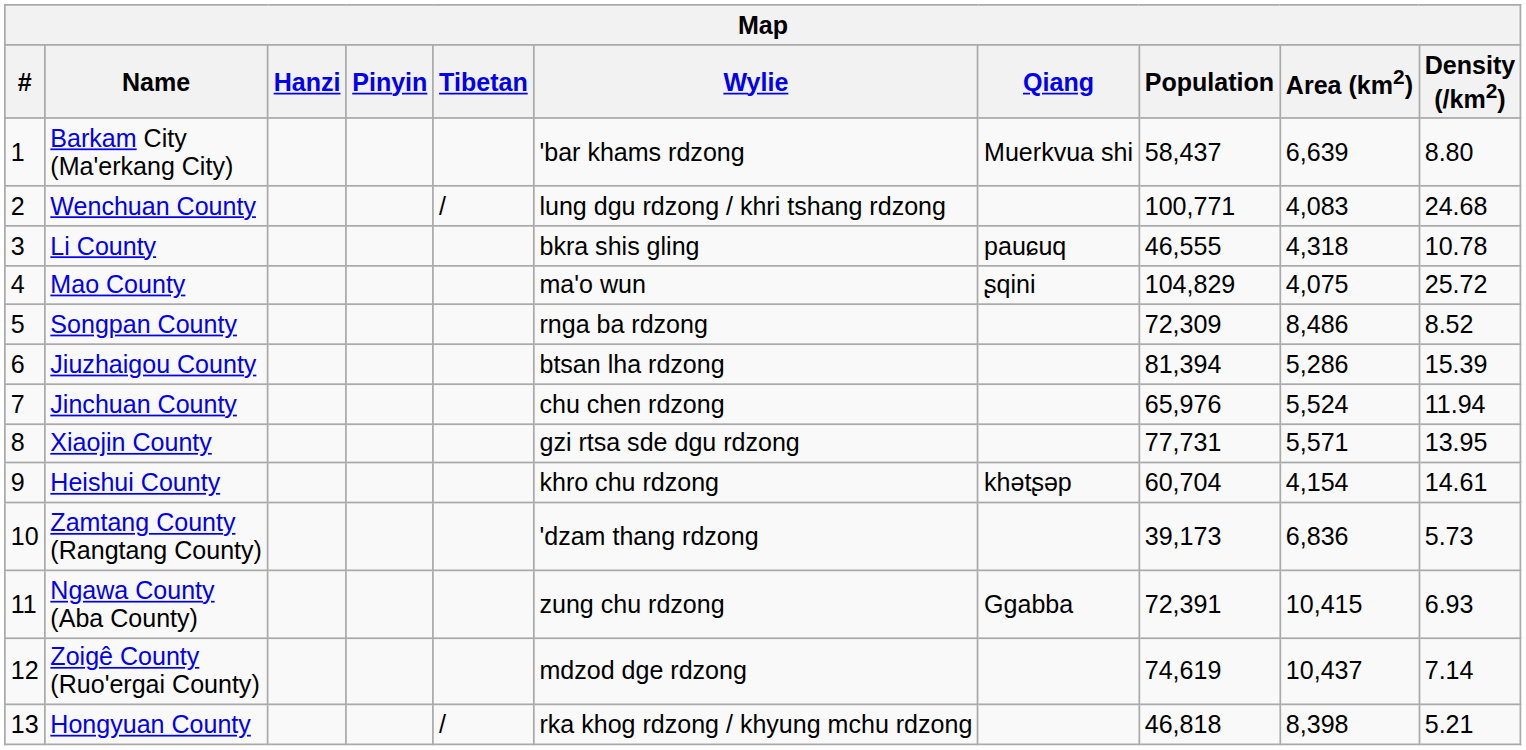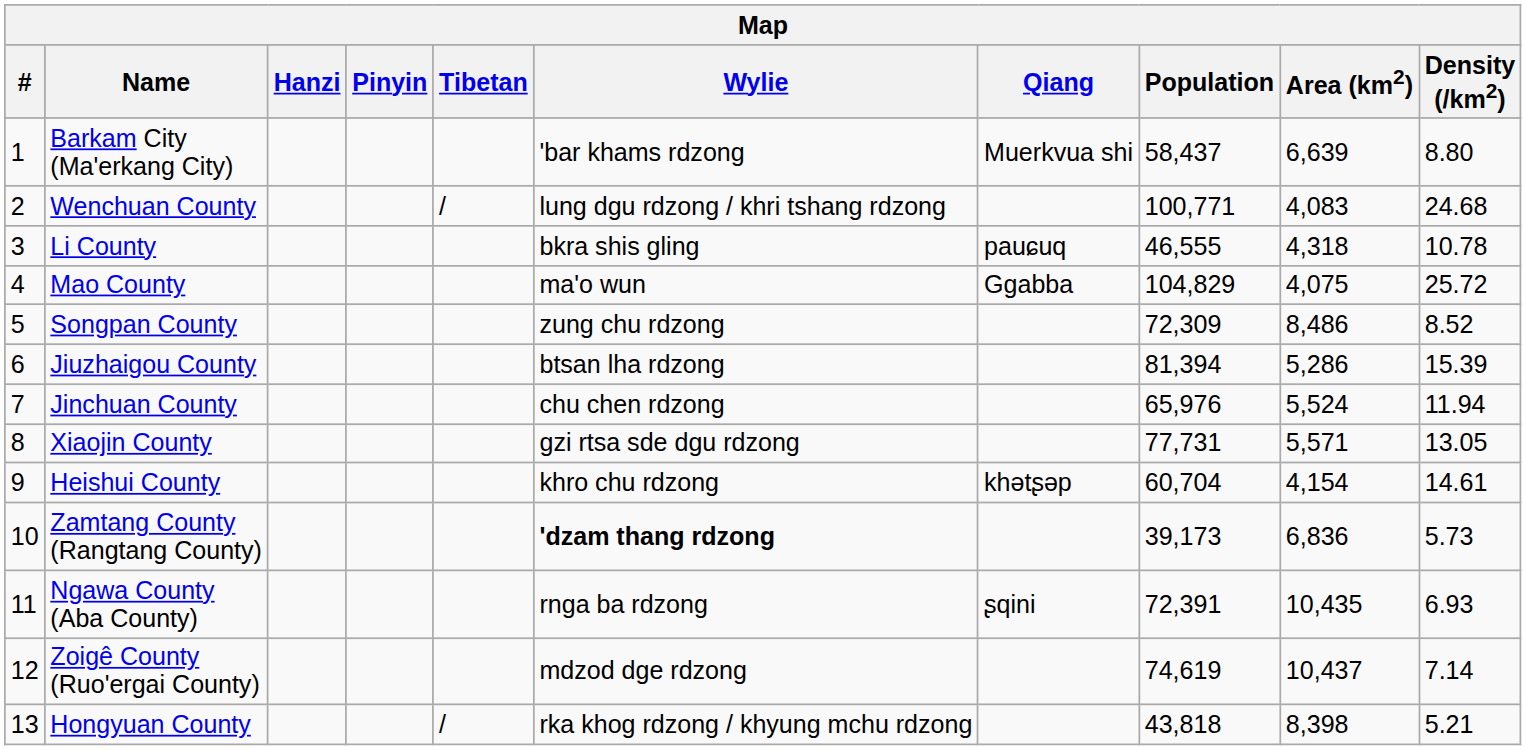(1010, 285) ʂqini -> (1029, 285) Ggabba
(624, 325) rnga ba rdzong -> (632, 325) zung chu rdzong
(1456, 444) 13.95 -> (1456, 444) 13.05
(649, 537) normal -> (657, 537) bold
(632, 604) zung chu rdzong -> (624, 604) rnga ba rdzong
(1029, 604) Ggabba -> (1010, 604) ʂqini
(1324, 604) 10,415 -> (1324, 604) 10,435
(1183, 725) 46,818 -> (1183, 725) 43,818
